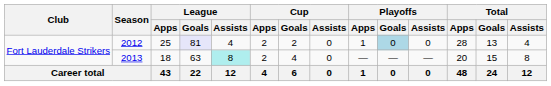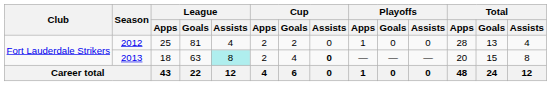(195, 43) lavender background -> (195, 43) no background
(393, 43) lightblue background -> (393, 43) no background
(329, 58) normal -> (329, 58) bold
